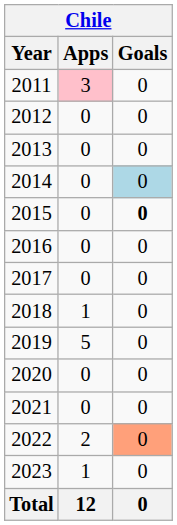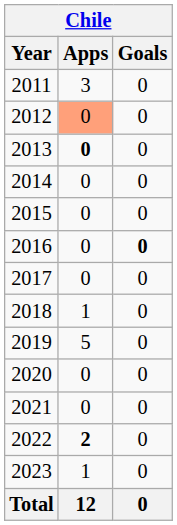(86, 85) pink background -> (86, 85) no background
(86, 117) no background -> (86, 117) lightsalmon background
(86, 149) normal -> (86, 149) bold
(143, 181) lightblue background -> (143, 181) no background
(143, 213) bold -> (143, 213) normal
(143, 246) normal -> (143, 246) bold
(86, 439) normal -> (86, 439) bold
(143, 439) lightsalmon background -> (143, 439) no background
